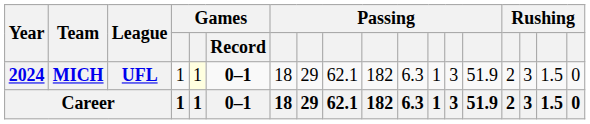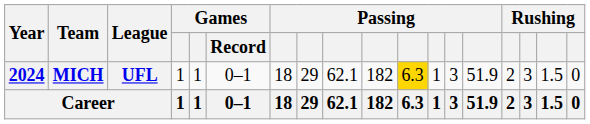(198, 75) lightyellow background -> (198, 75) no background
(238, 75) bold -> (238, 75) normal
(413, 75) no background -> (413, 75) gold background
